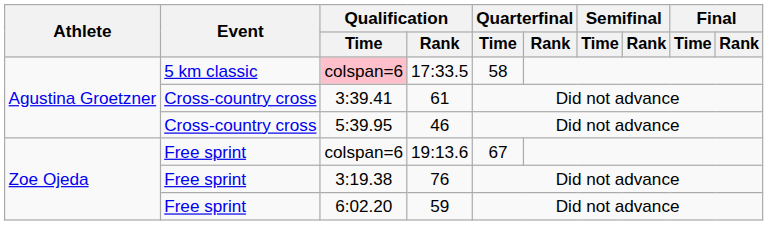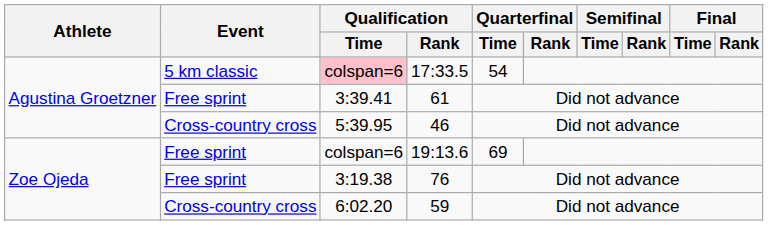(498, 71) 58 -> (498, 71) 54
(240, 98) Cross-country cross -> (205, 98) Free sprint
(498, 152) 67 -> (498, 152) 69
(205, 207) Free sprint -> (240, 207) Cross-country cross
